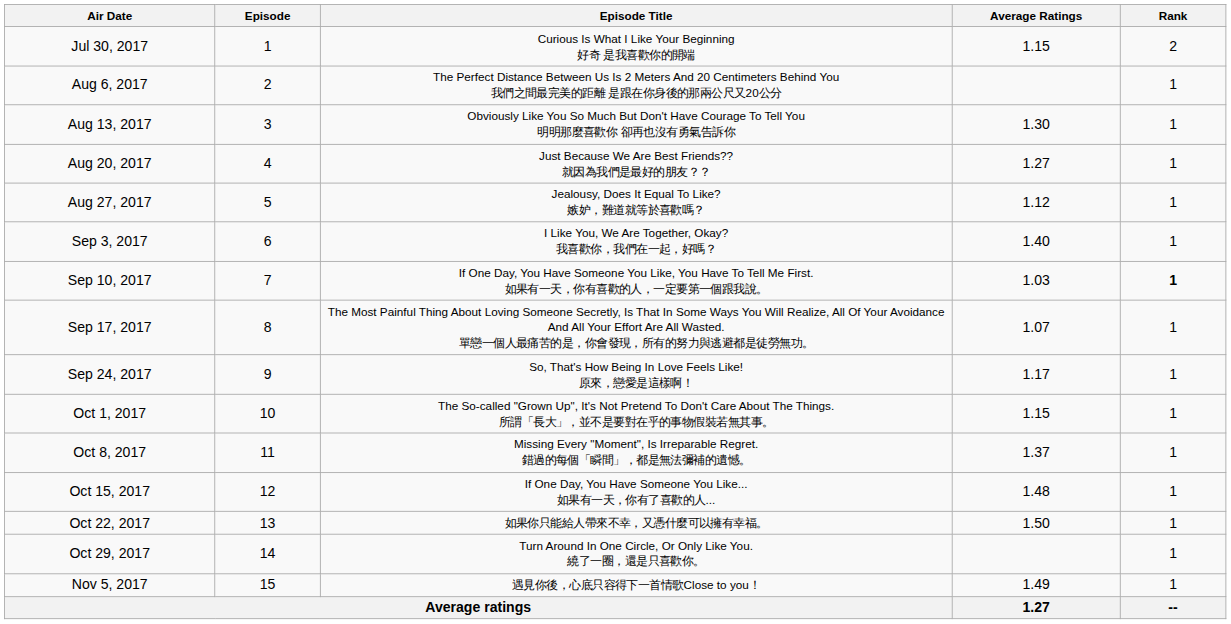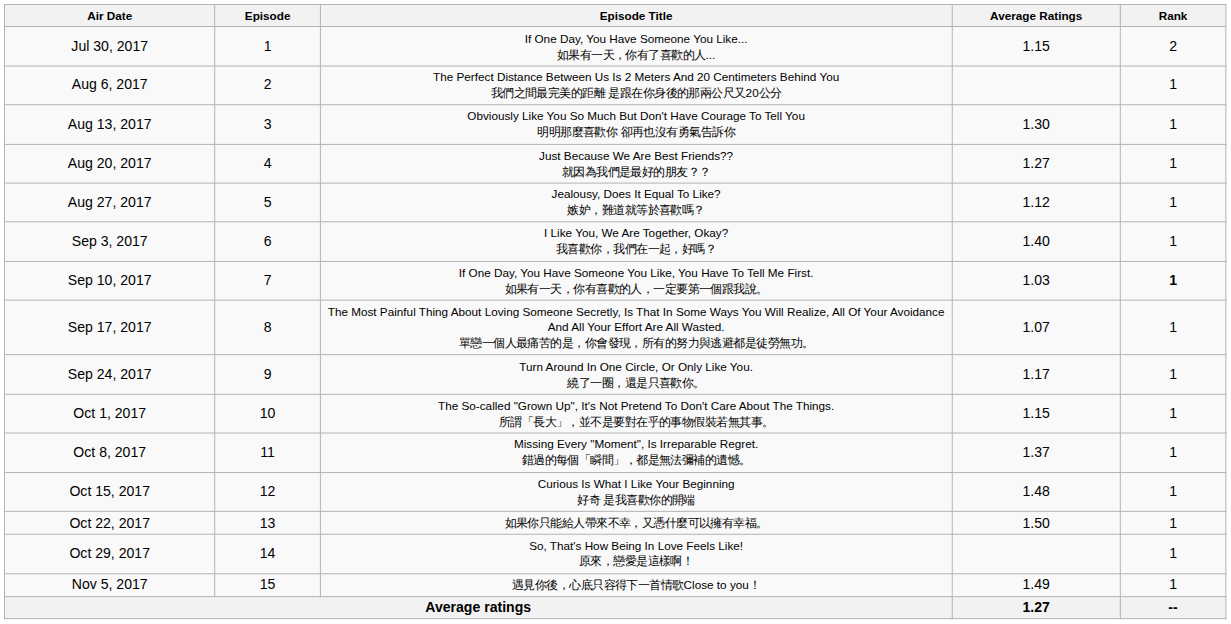(636, 46) Curious Is What I Like Your Beginning 好奇 是我喜歡你的開端 -> (636, 46) If One Day, You Have Someone You Like... 如果有一天，你有了喜歡的人...
(636, 375) So, That's How Being In Love Feels Like! 原來，戀愛是這樣啊！ -> (636, 375) Turn Around In One Circle, Or Only Like You. 繞了一圈，還是只喜歡你。
(636, 492) If One Day, You Have Someone You Like... 如果有一天，你有了喜歡的人... -> (636, 492) Curious Is What I Like Your Beginning 好奇 是我喜歡你的開端
(636, 554) Turn Around In One Circle, Or Only Like You. 繞了一圈，還是只喜歡你。 -> (636, 554) So, That's How Being In Love Feels Like! 原來，戀愛是這樣啊！
